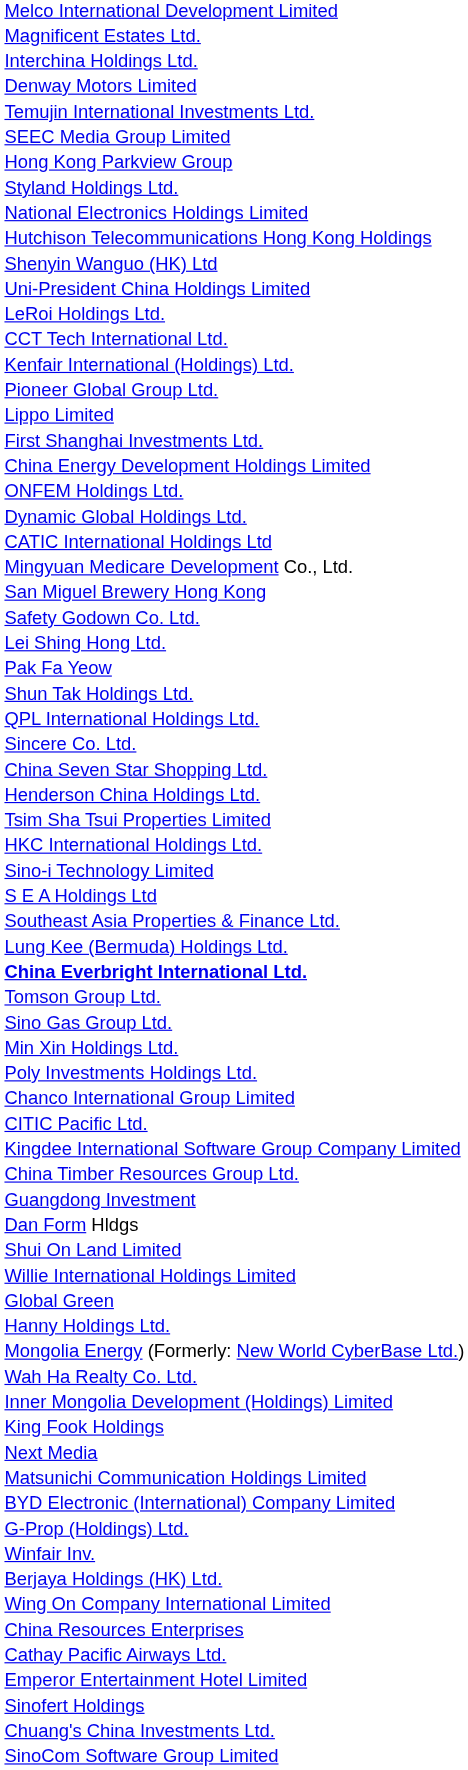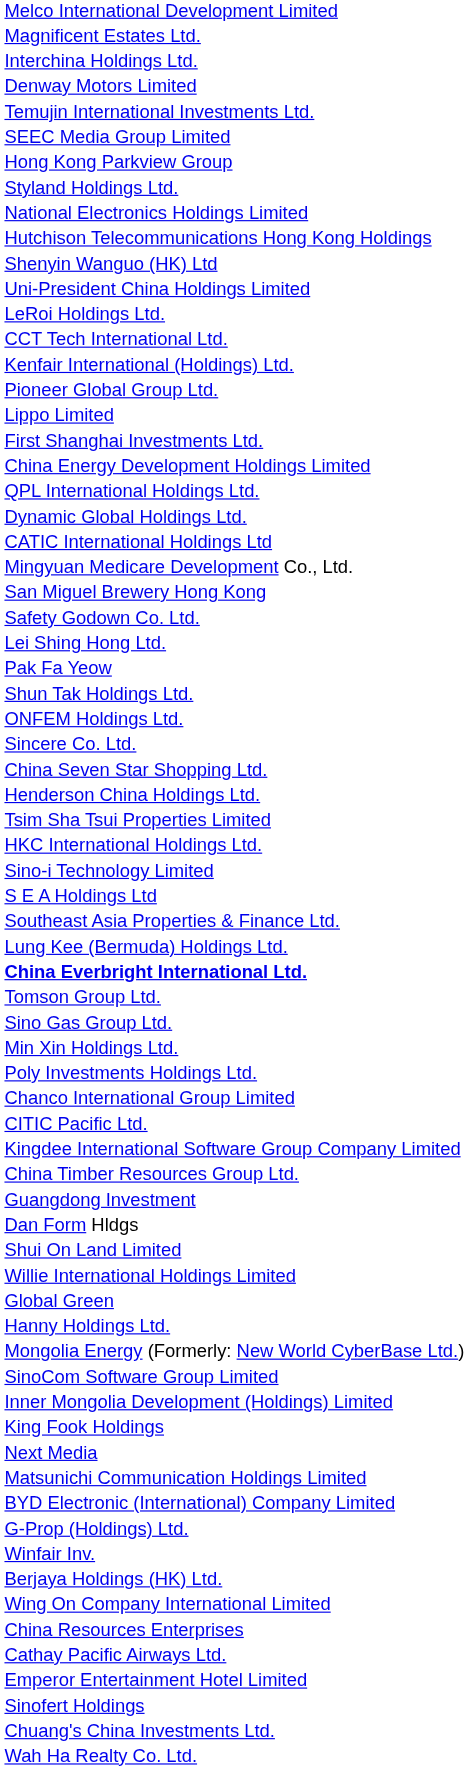(94, 491) ONFEM Holdings Ltd. -> (132, 491) QPL International Holdings Ltd.
(132, 719) QPL International Holdings Ltd. -> (94, 719) ONFEM Holdings Ltd.
(101, 1376) Wah Ha Realty Co. Ltd. -> (141, 1376) SinoCom Software Group Limited
(141, 1756) SinoCom Software Group Limited -> (101, 1756) Wah Ha Realty Co. Ltd.
